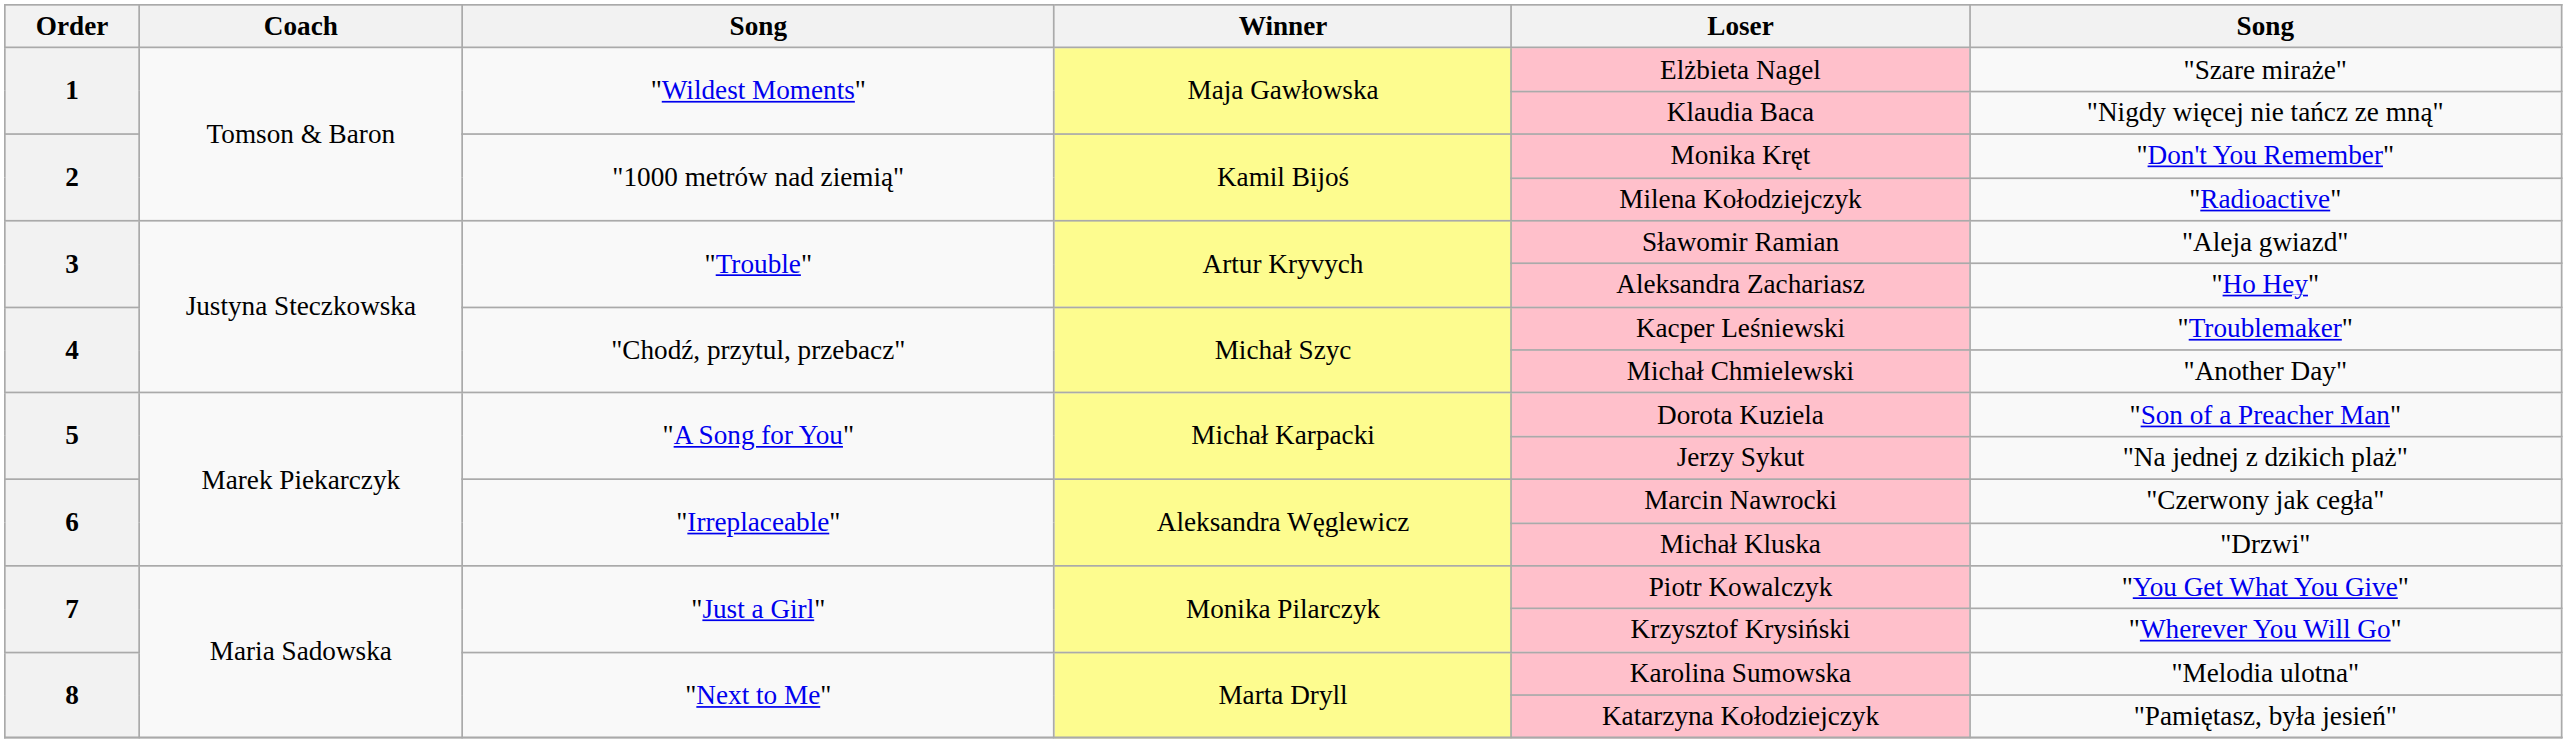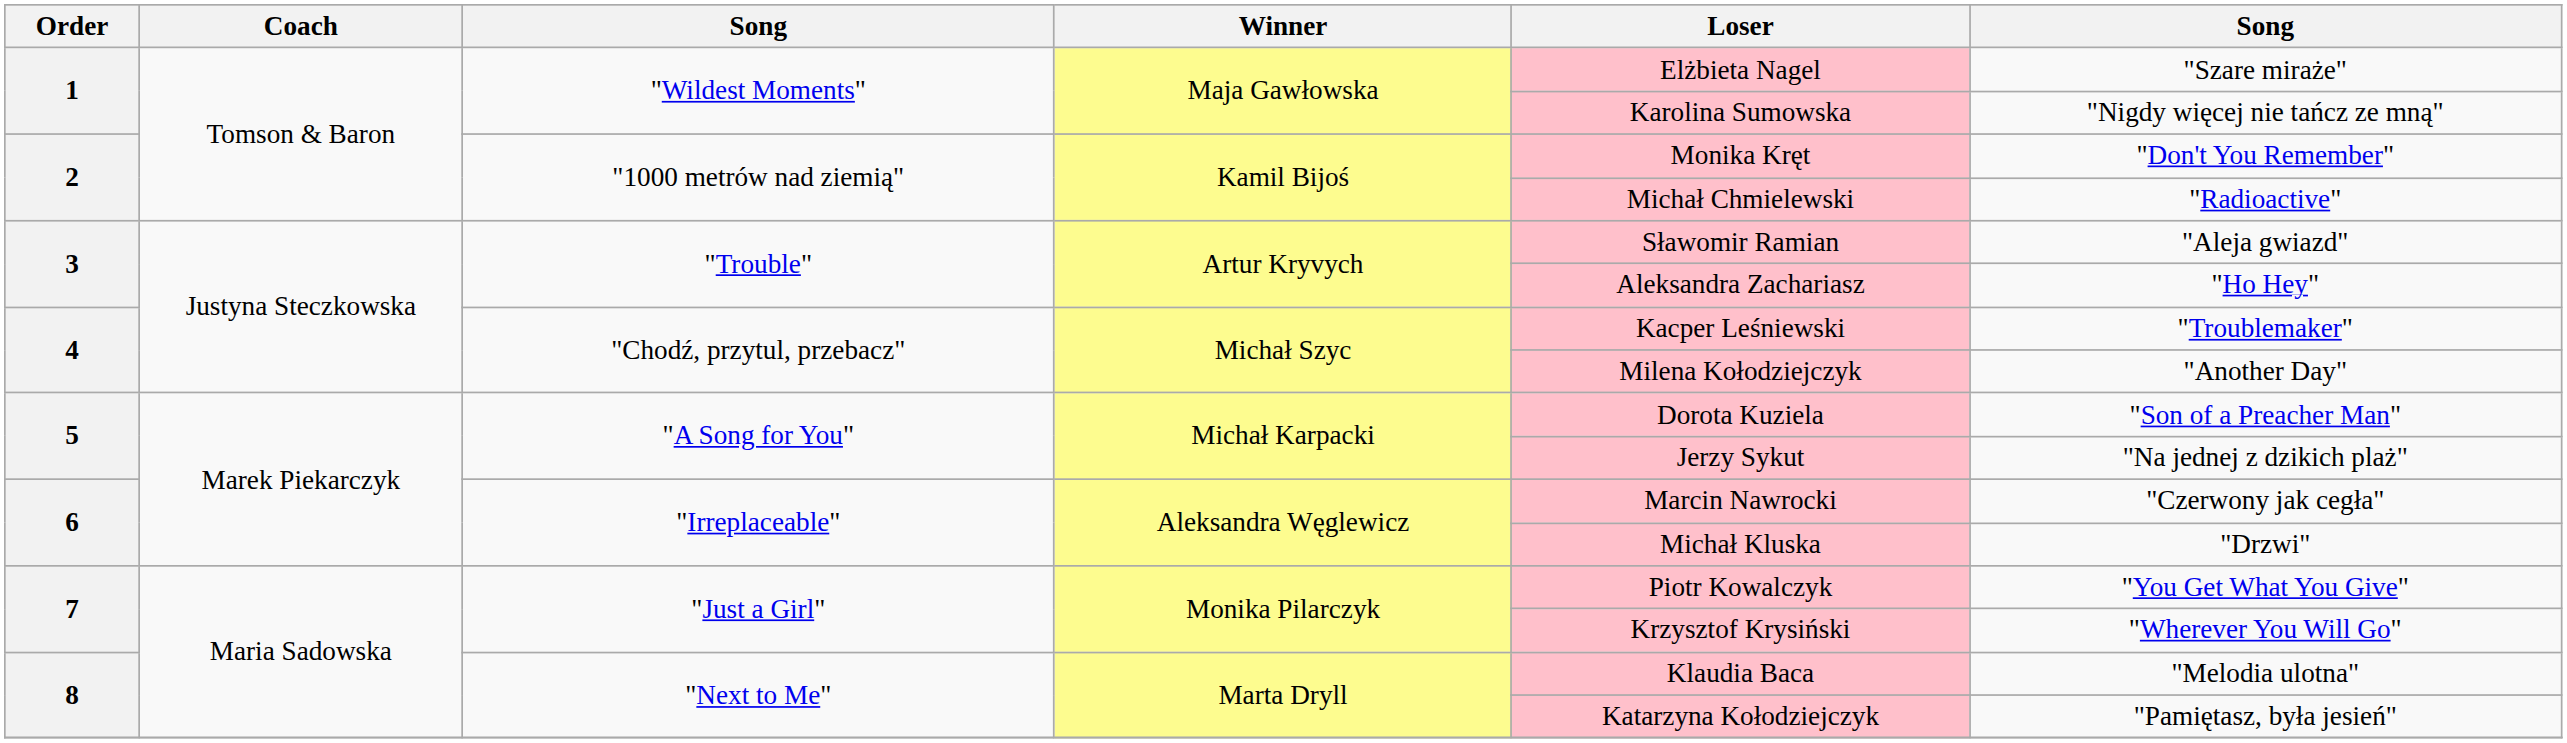(1740, 112) Klaudia Baca -> (1740, 112) Karolina Sumowska
(1740, 198) Milena Kołodziejczyk -> (1740, 198) Michał Chmielewski
(1740, 371) Michał Chmielewski -> (1740, 371) Milena Kołodziejczyk
(1740, 673) Karolina Sumowska -> (1740, 673) Klaudia Baca
